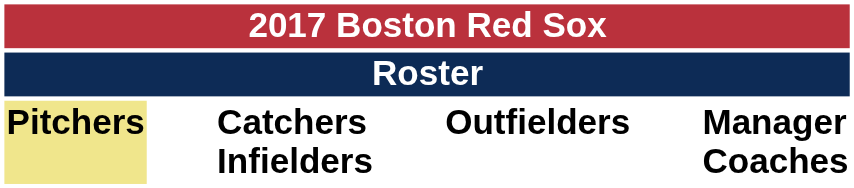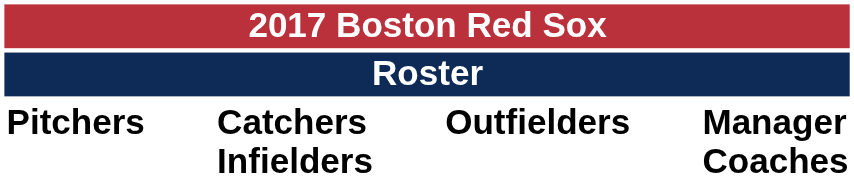(76, 122) khaki background -> (76, 122) no background
